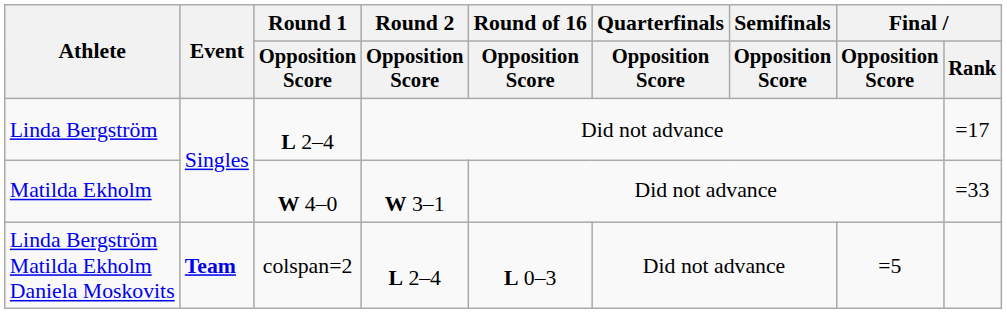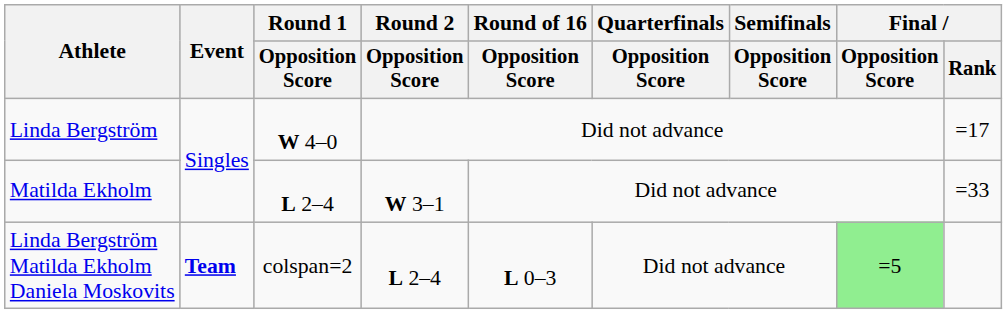(308, 142) L 2–4 -> (308, 142) W 4–0
(308, 203) W 4–0 -> (308, 203) L 2–4
(890, 265) no background -> (890, 265) lightgreen background
